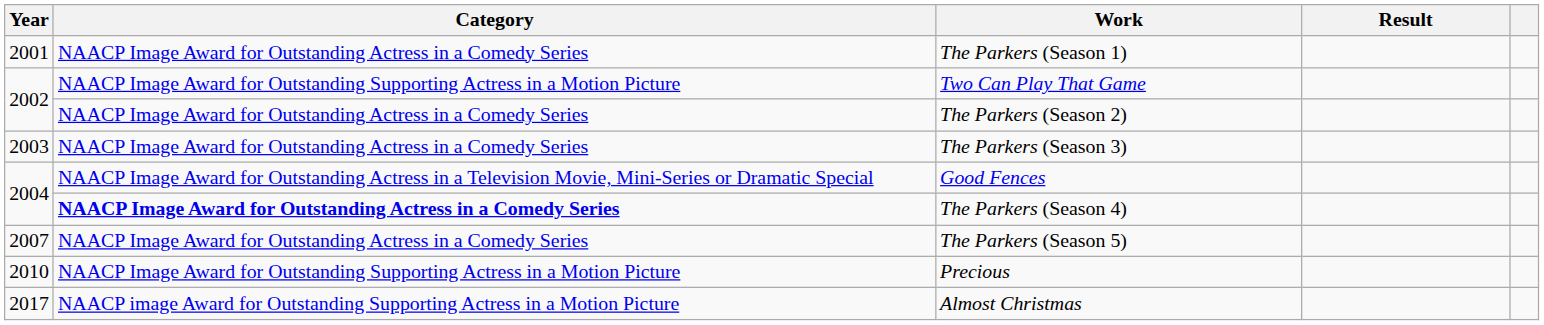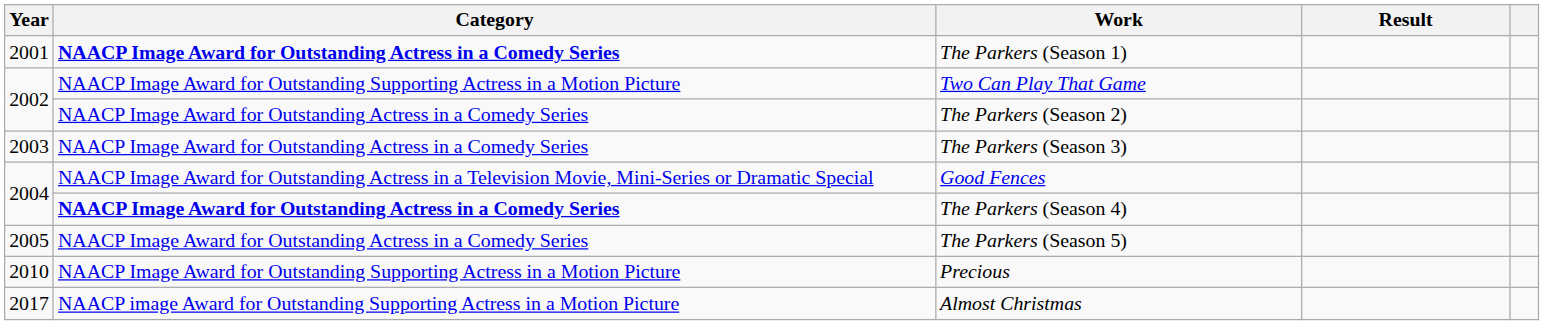(323, 51) normal -> (339, 51) bold
(29, 240) 2007 -> (29, 240) 2005
